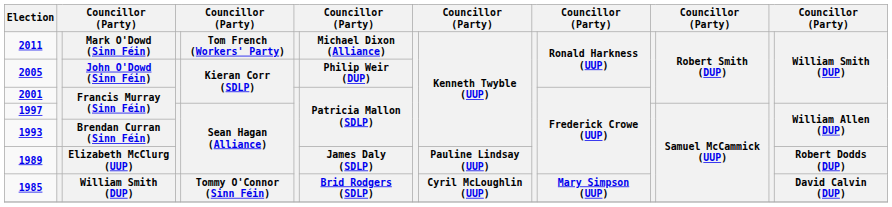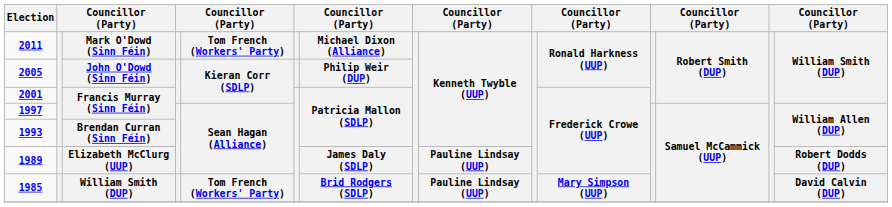(237, 188) Tommy O'Connor (Sinn Féin) -> (237, 188) Tom French (Workers' Party)
(475, 188) Cyril McLoughlin (UUP) -> (475, 188) Pauline Lindsay (UUP)
